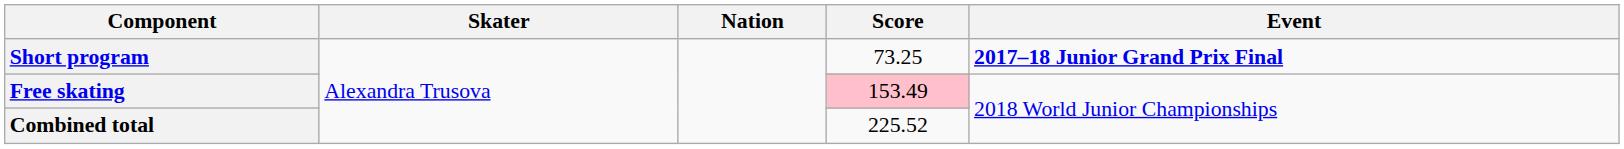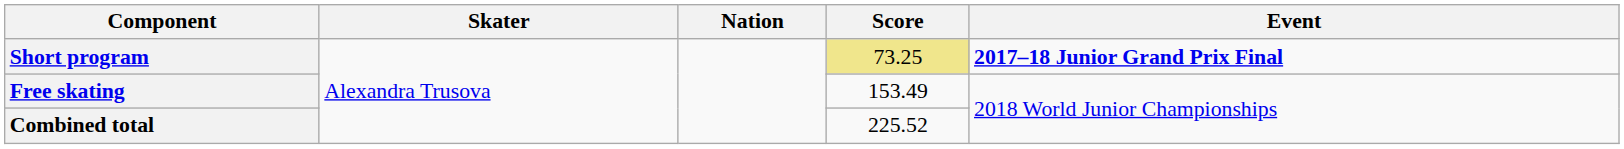(898, 56) no background -> (898, 56) khaki background
(898, 90) pink background -> (898, 90) no background
